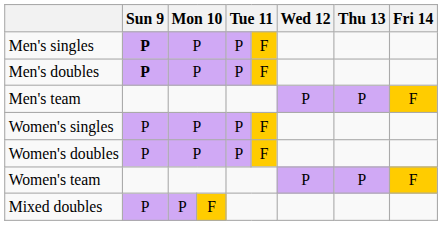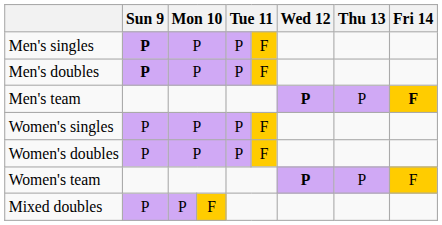(306, 99) normal -> (306, 99) bold
(413, 99) normal -> (413, 99) bold
(306, 180) normal -> (306, 180) bold
